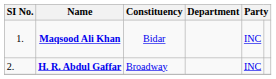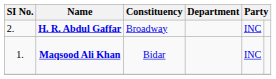rows swapped: (80, 39) <-> (80, 66)
